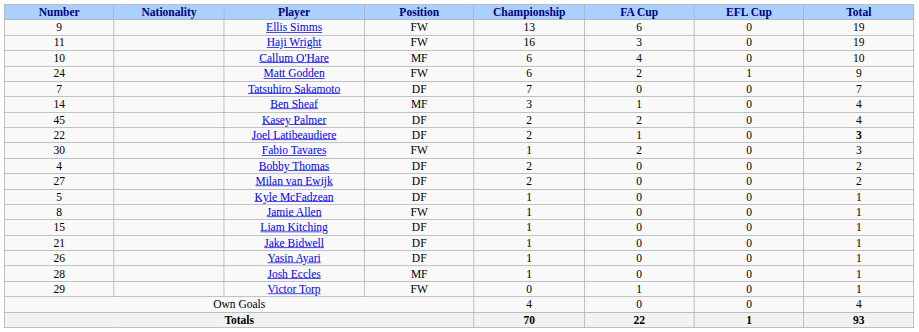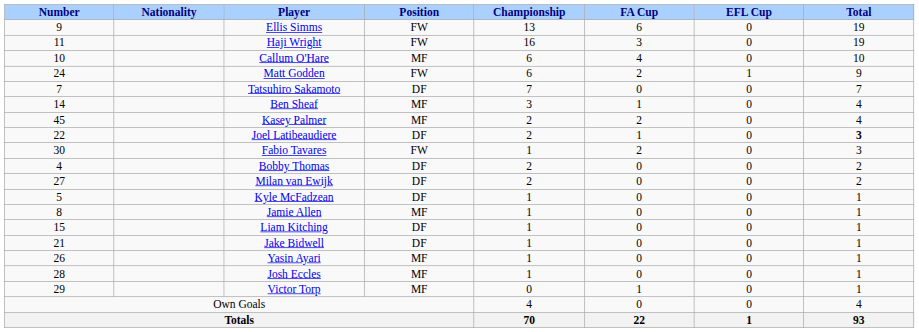(419, 119) DF -> (419, 119) MF
(419, 212) FW -> (419, 212) MF
(419, 258) DF -> (419, 258) MF
(419, 289) FW -> (419, 289) MF
